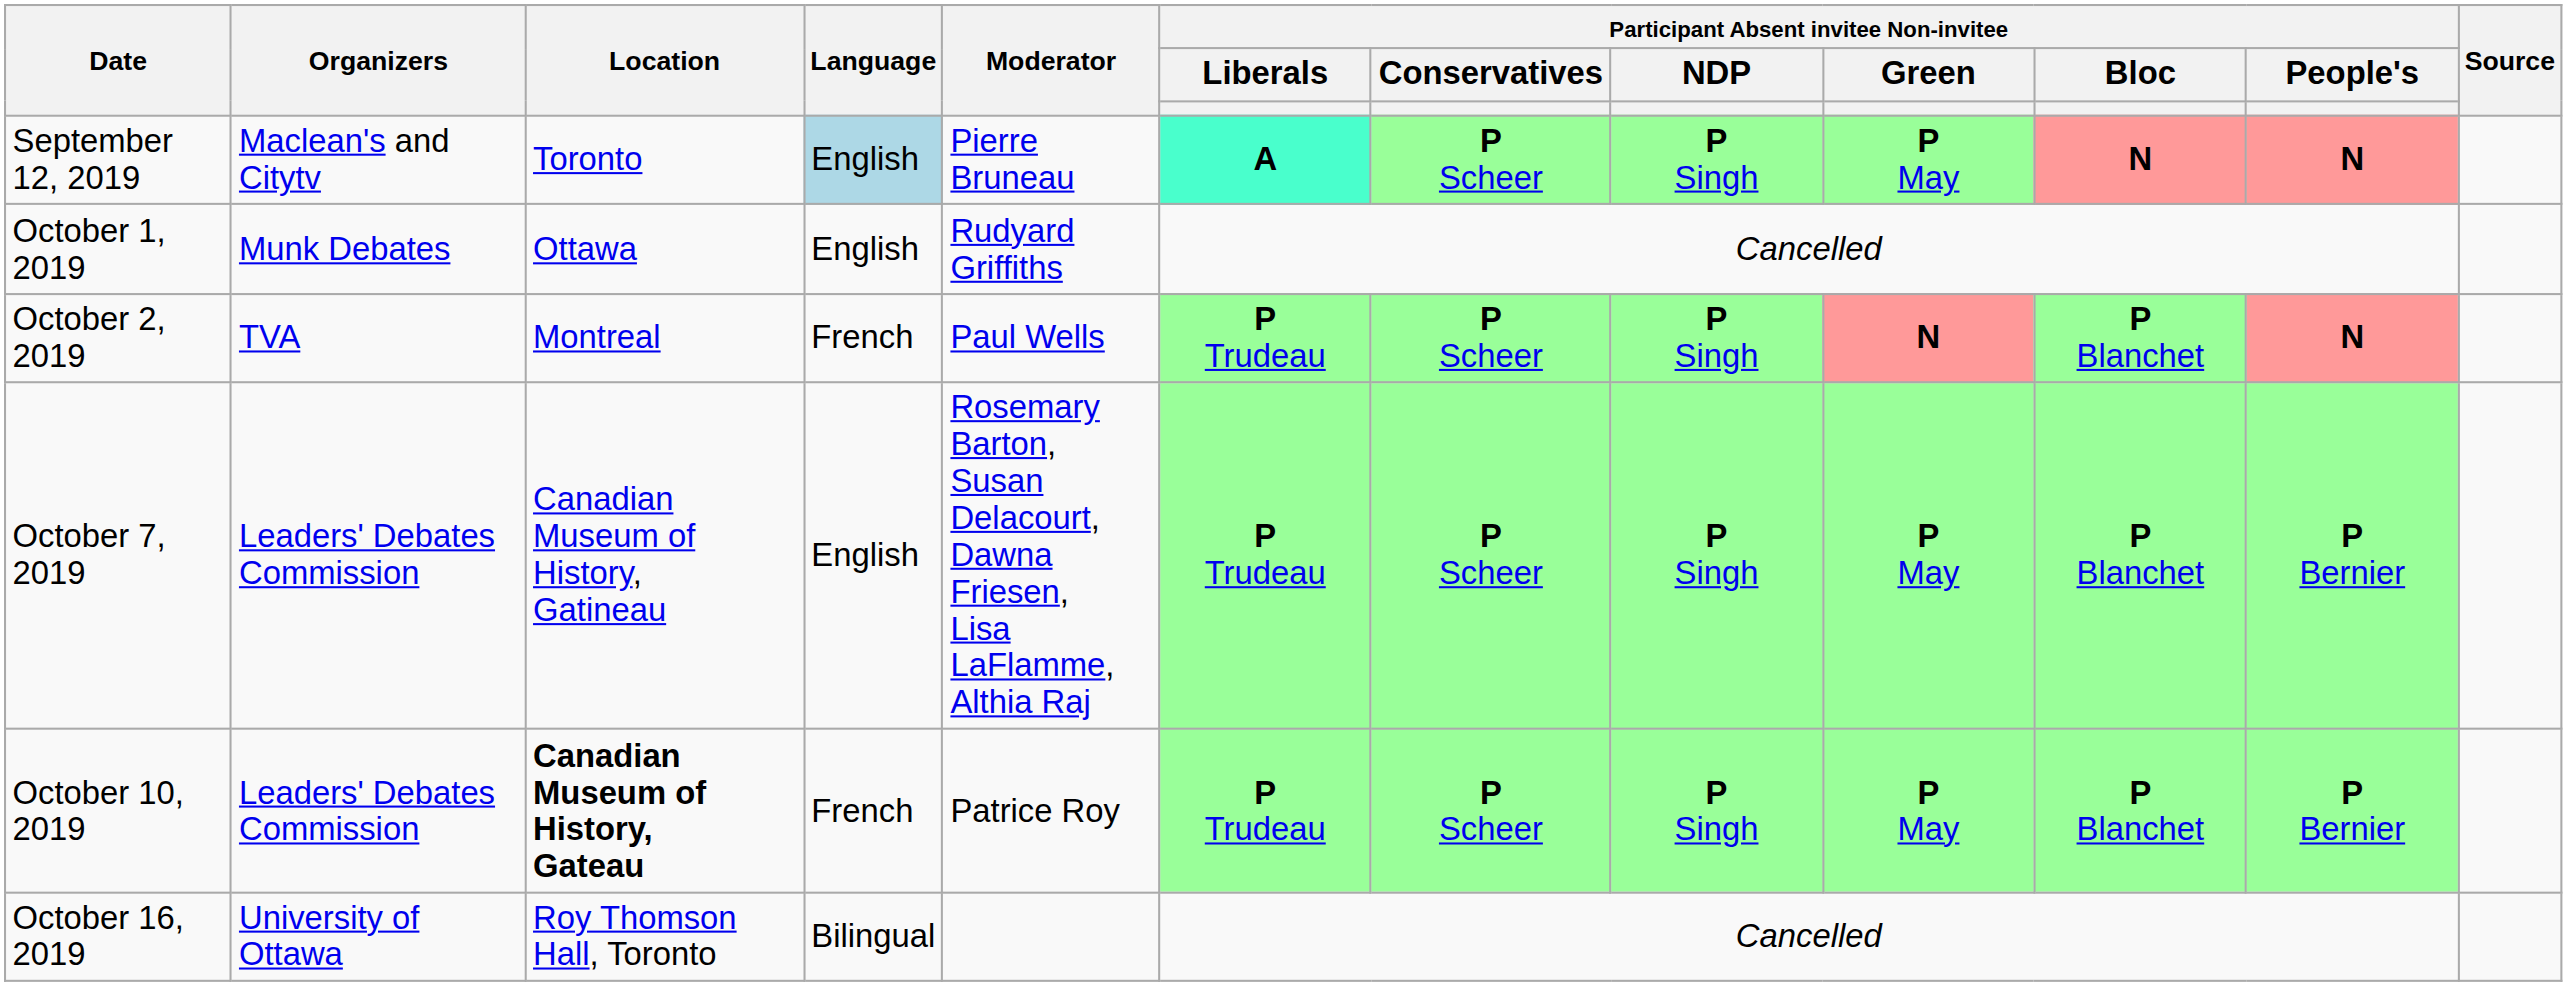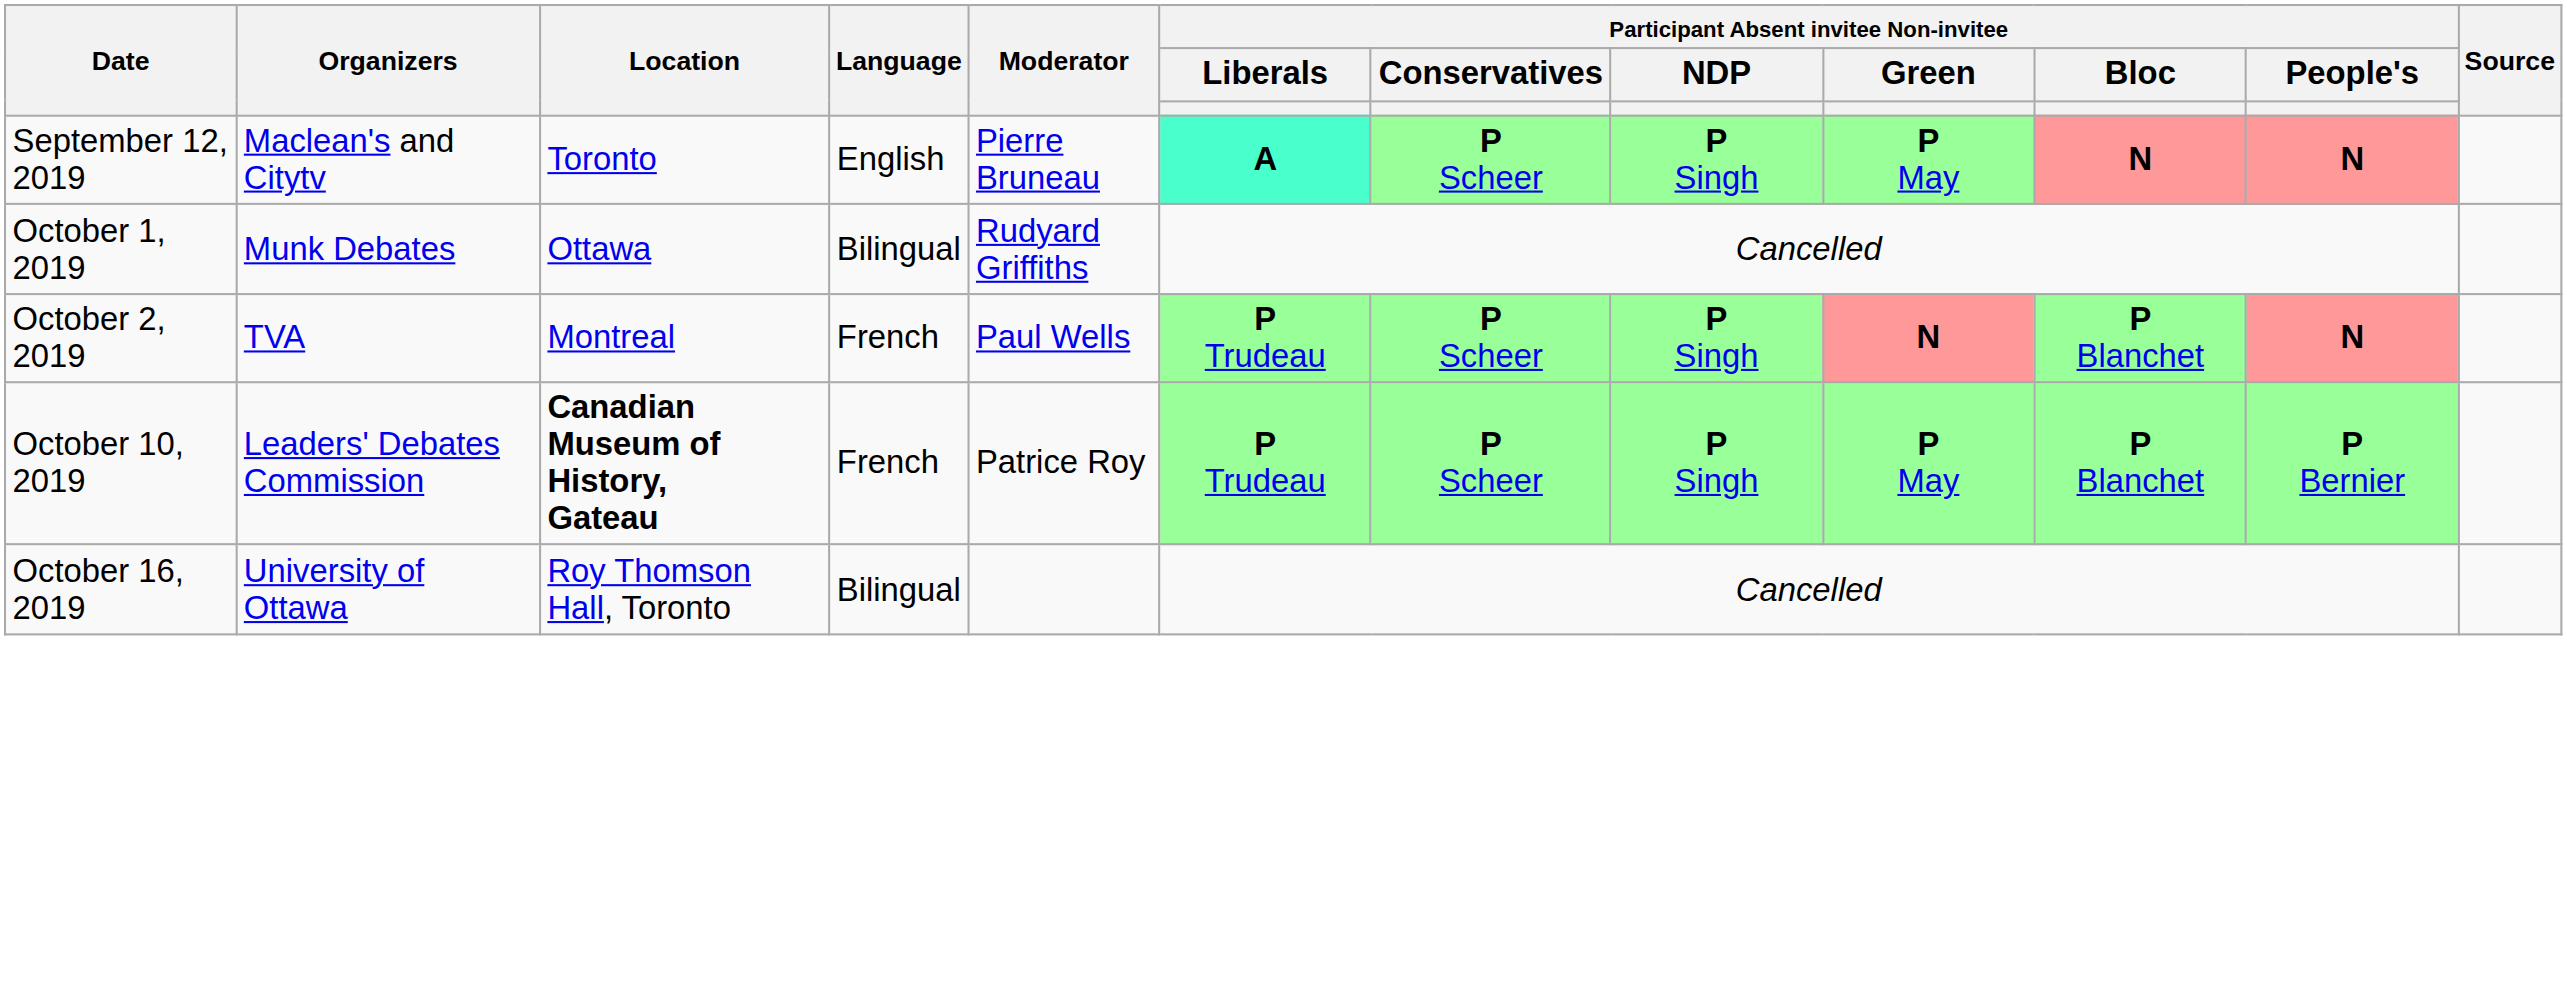(865, 159) lightblue background -> (891, 159) no background
(865, 248) English -> (899, 248) Bilingual
- row: (89, 555)
